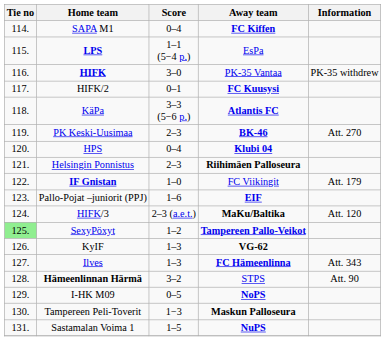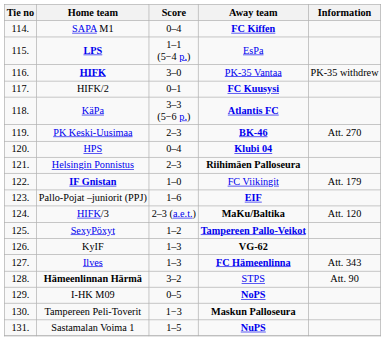(20, 230) lightgreen background -> (20, 230) no background
